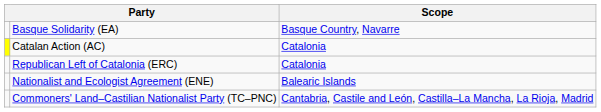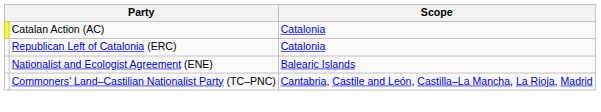- row: (65, 29)
